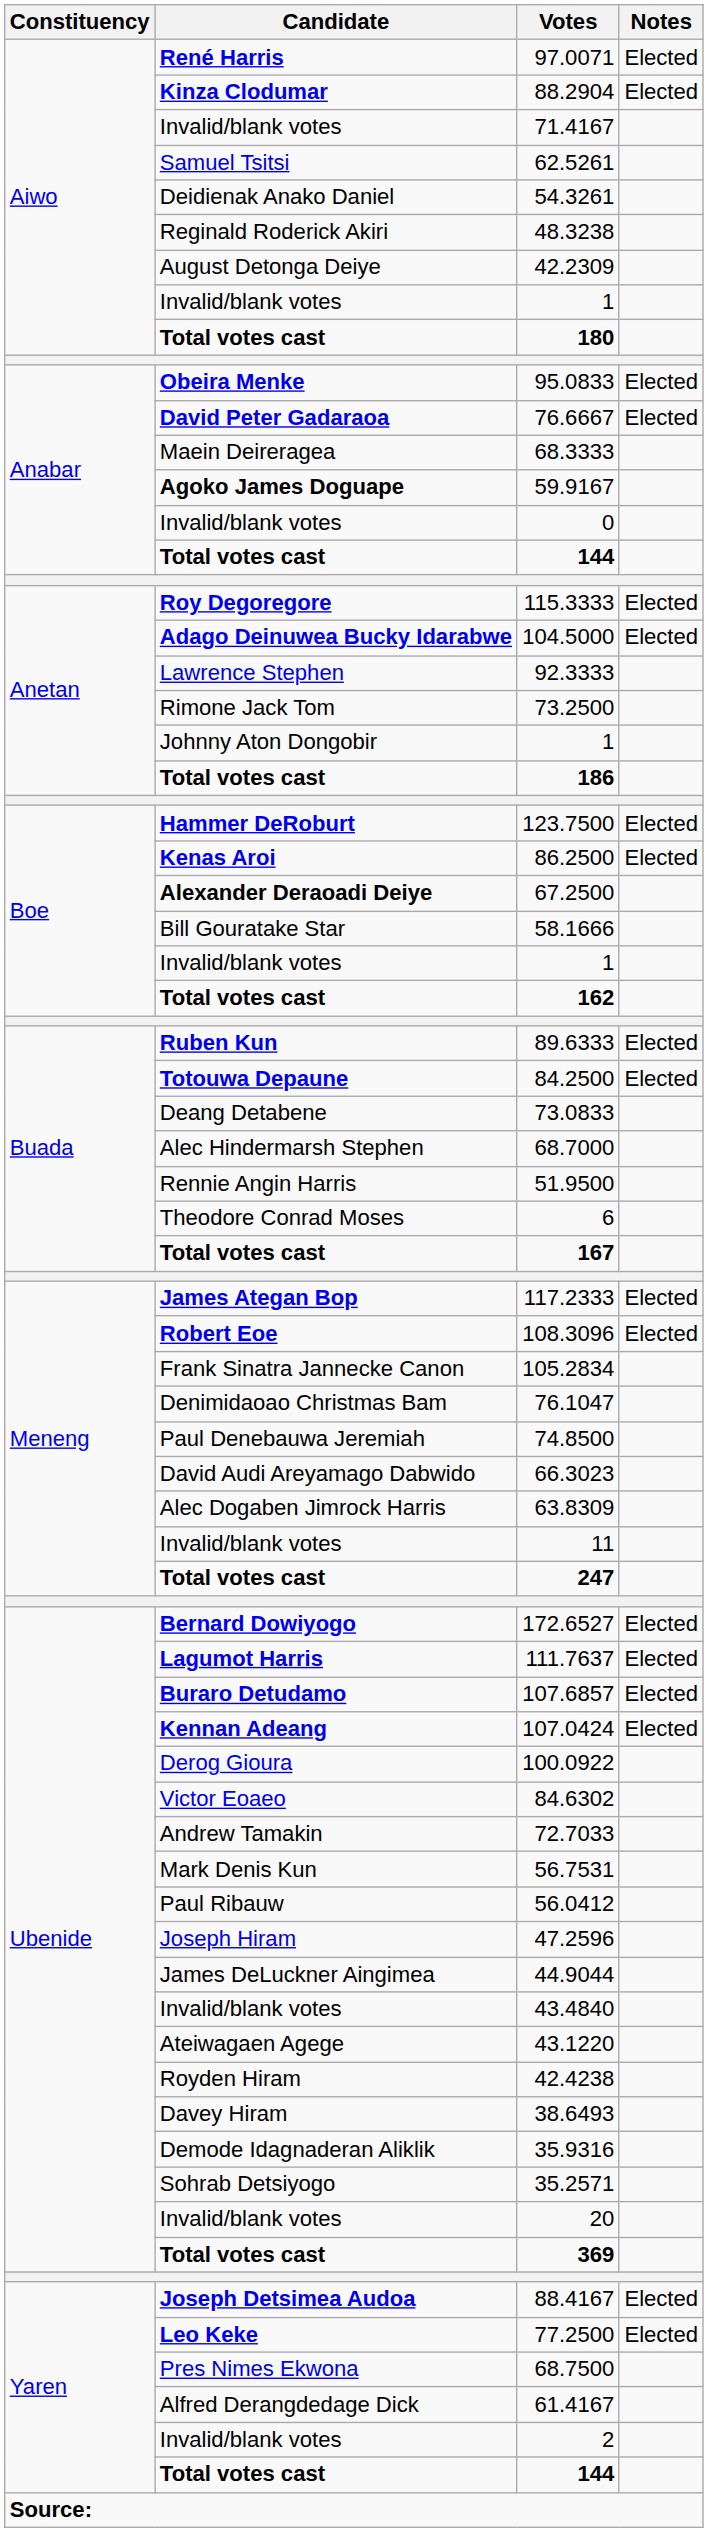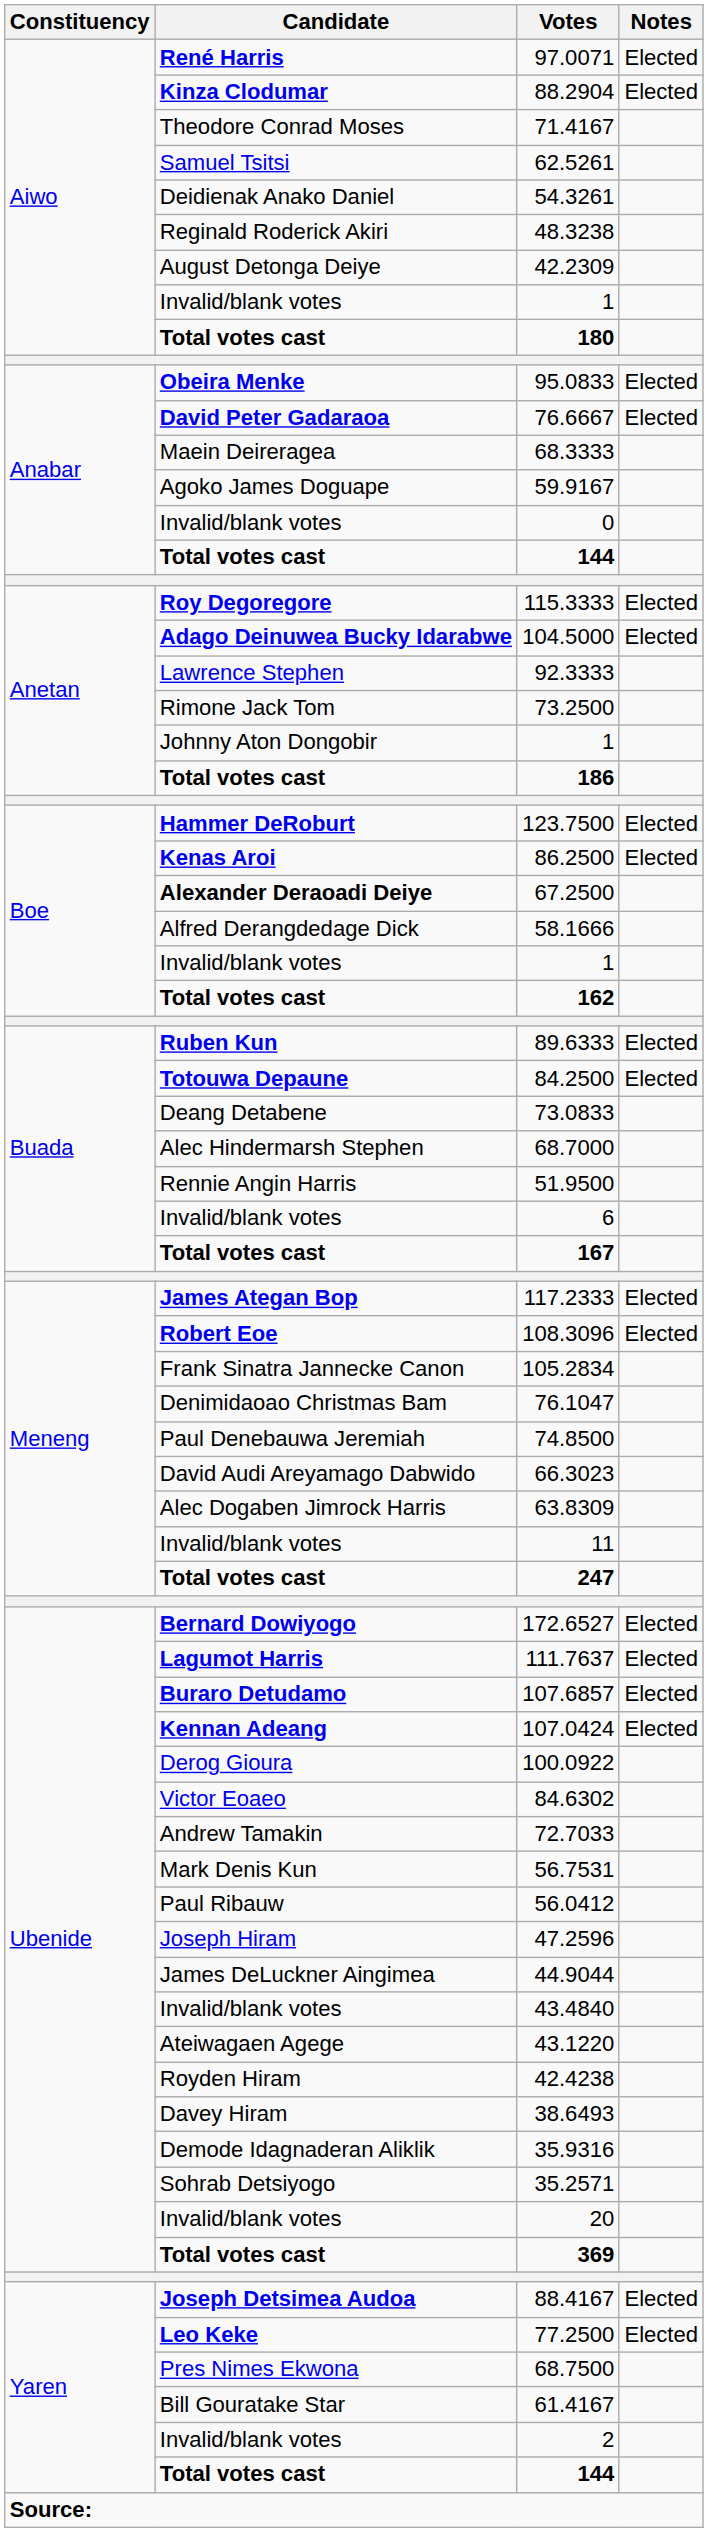(251, 127) Invalid/blank votes -> (282, 127) Theodore Conrad Moses
(282, 487) bold -> (275, 487) normal
(252, 927) Bill Gouratake Star -> (289, 927) Alfred Derangdedage Dick
(282, 1218) Theodore Conrad Moses -> (251, 1218) Invalid/blank votes
(289, 2404) Alfred Derangdedage Dick -> (252, 2404) Bill Gouratake Star
